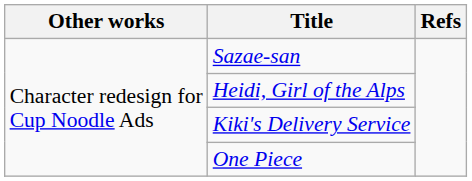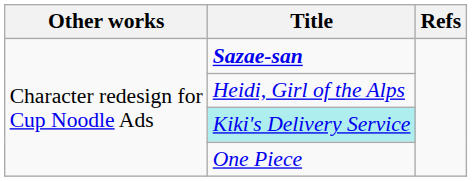(257, 55) normal -> (258, 55) bold
(312, 124) no background -> (312, 124) paleturquoise background
